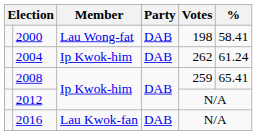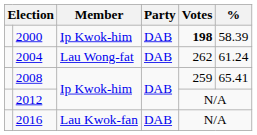(97, 36) Lau Wong-fat -> (96, 36) Ip Kwok-him
(202, 36) normal -> (202, 36) bold
(233, 36) 58.41 -> (233, 36) 58.39
(96, 57) Ip Kwok-him -> (97, 57) Lau Wong-fat
